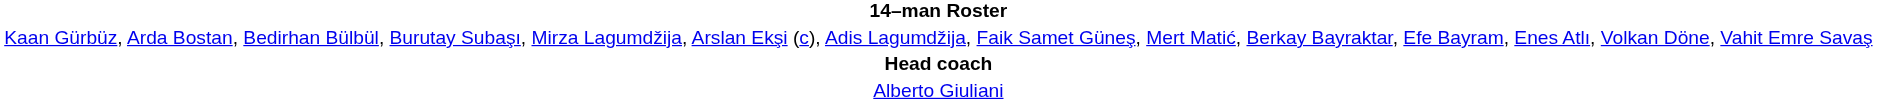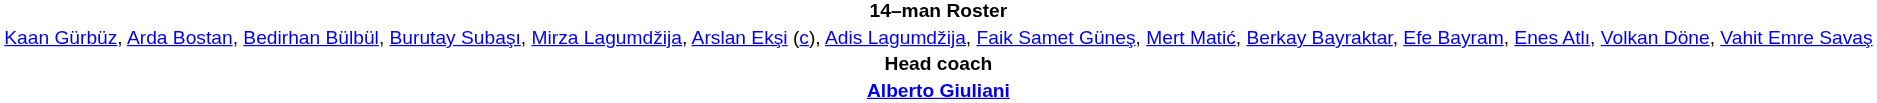(938, 90) normal -> (938, 90) bold
